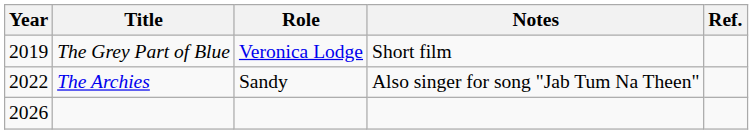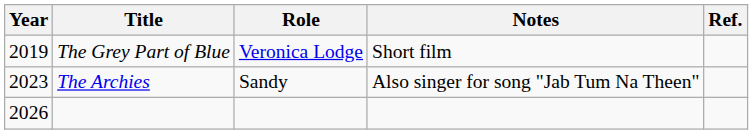(29, 81) 2022 -> (29, 81) 2023
